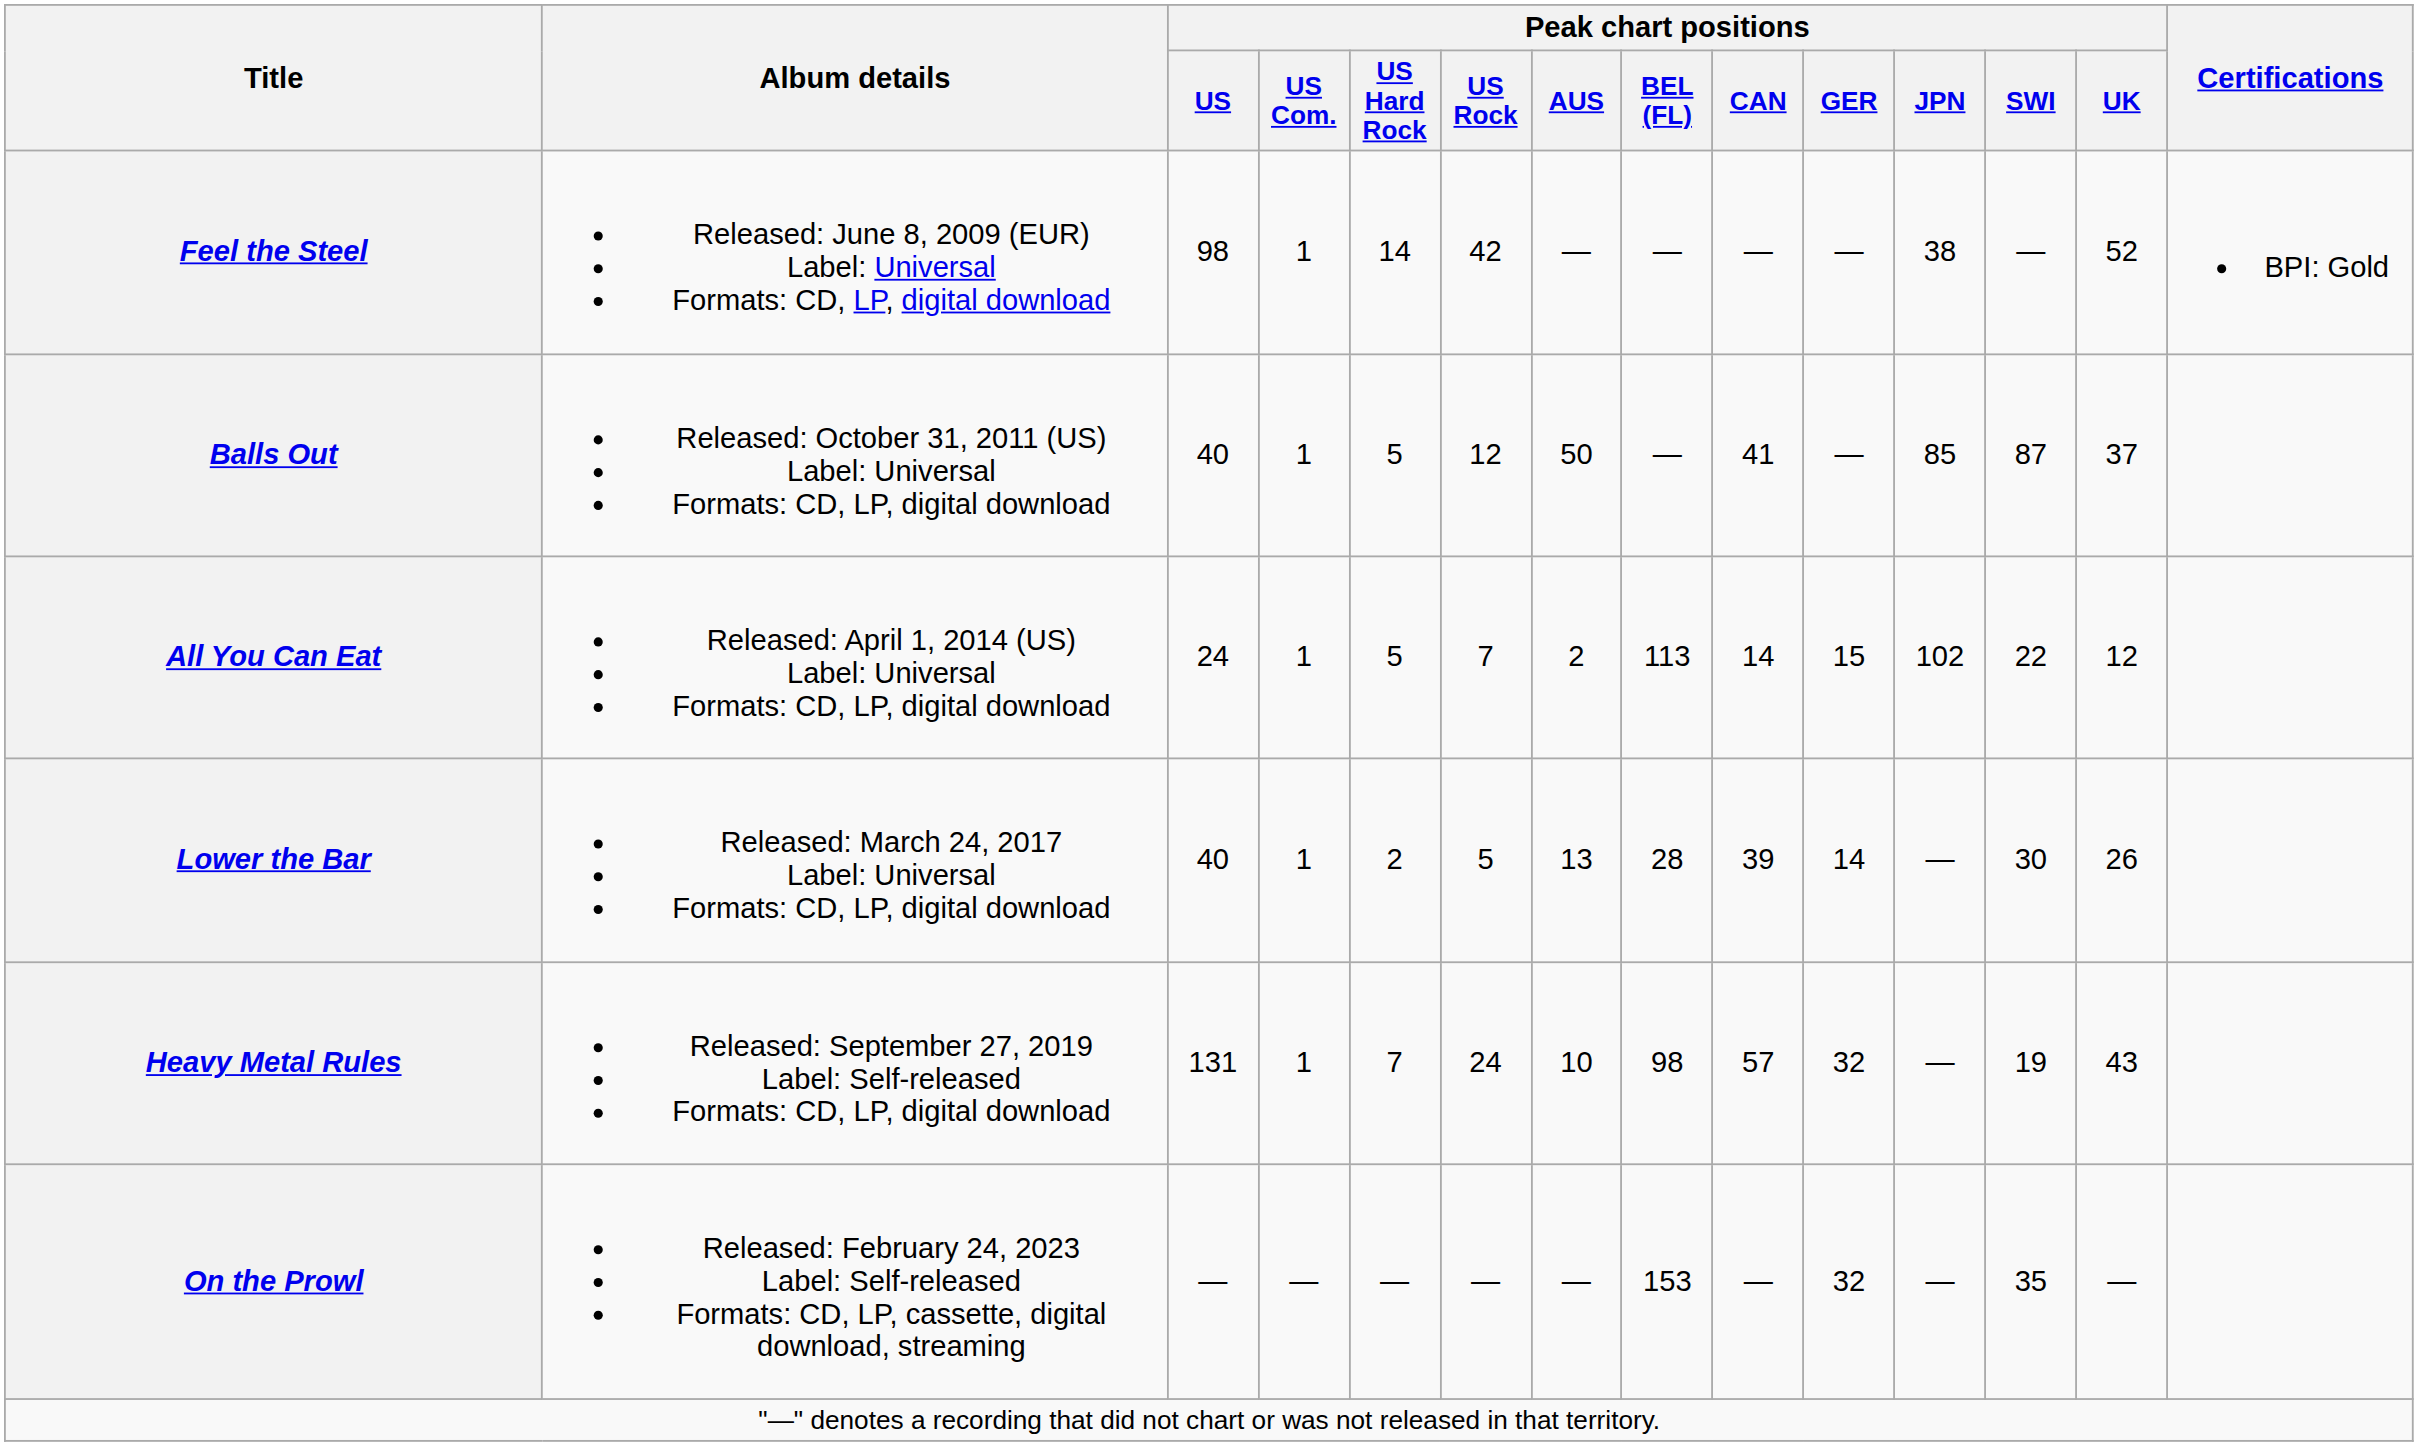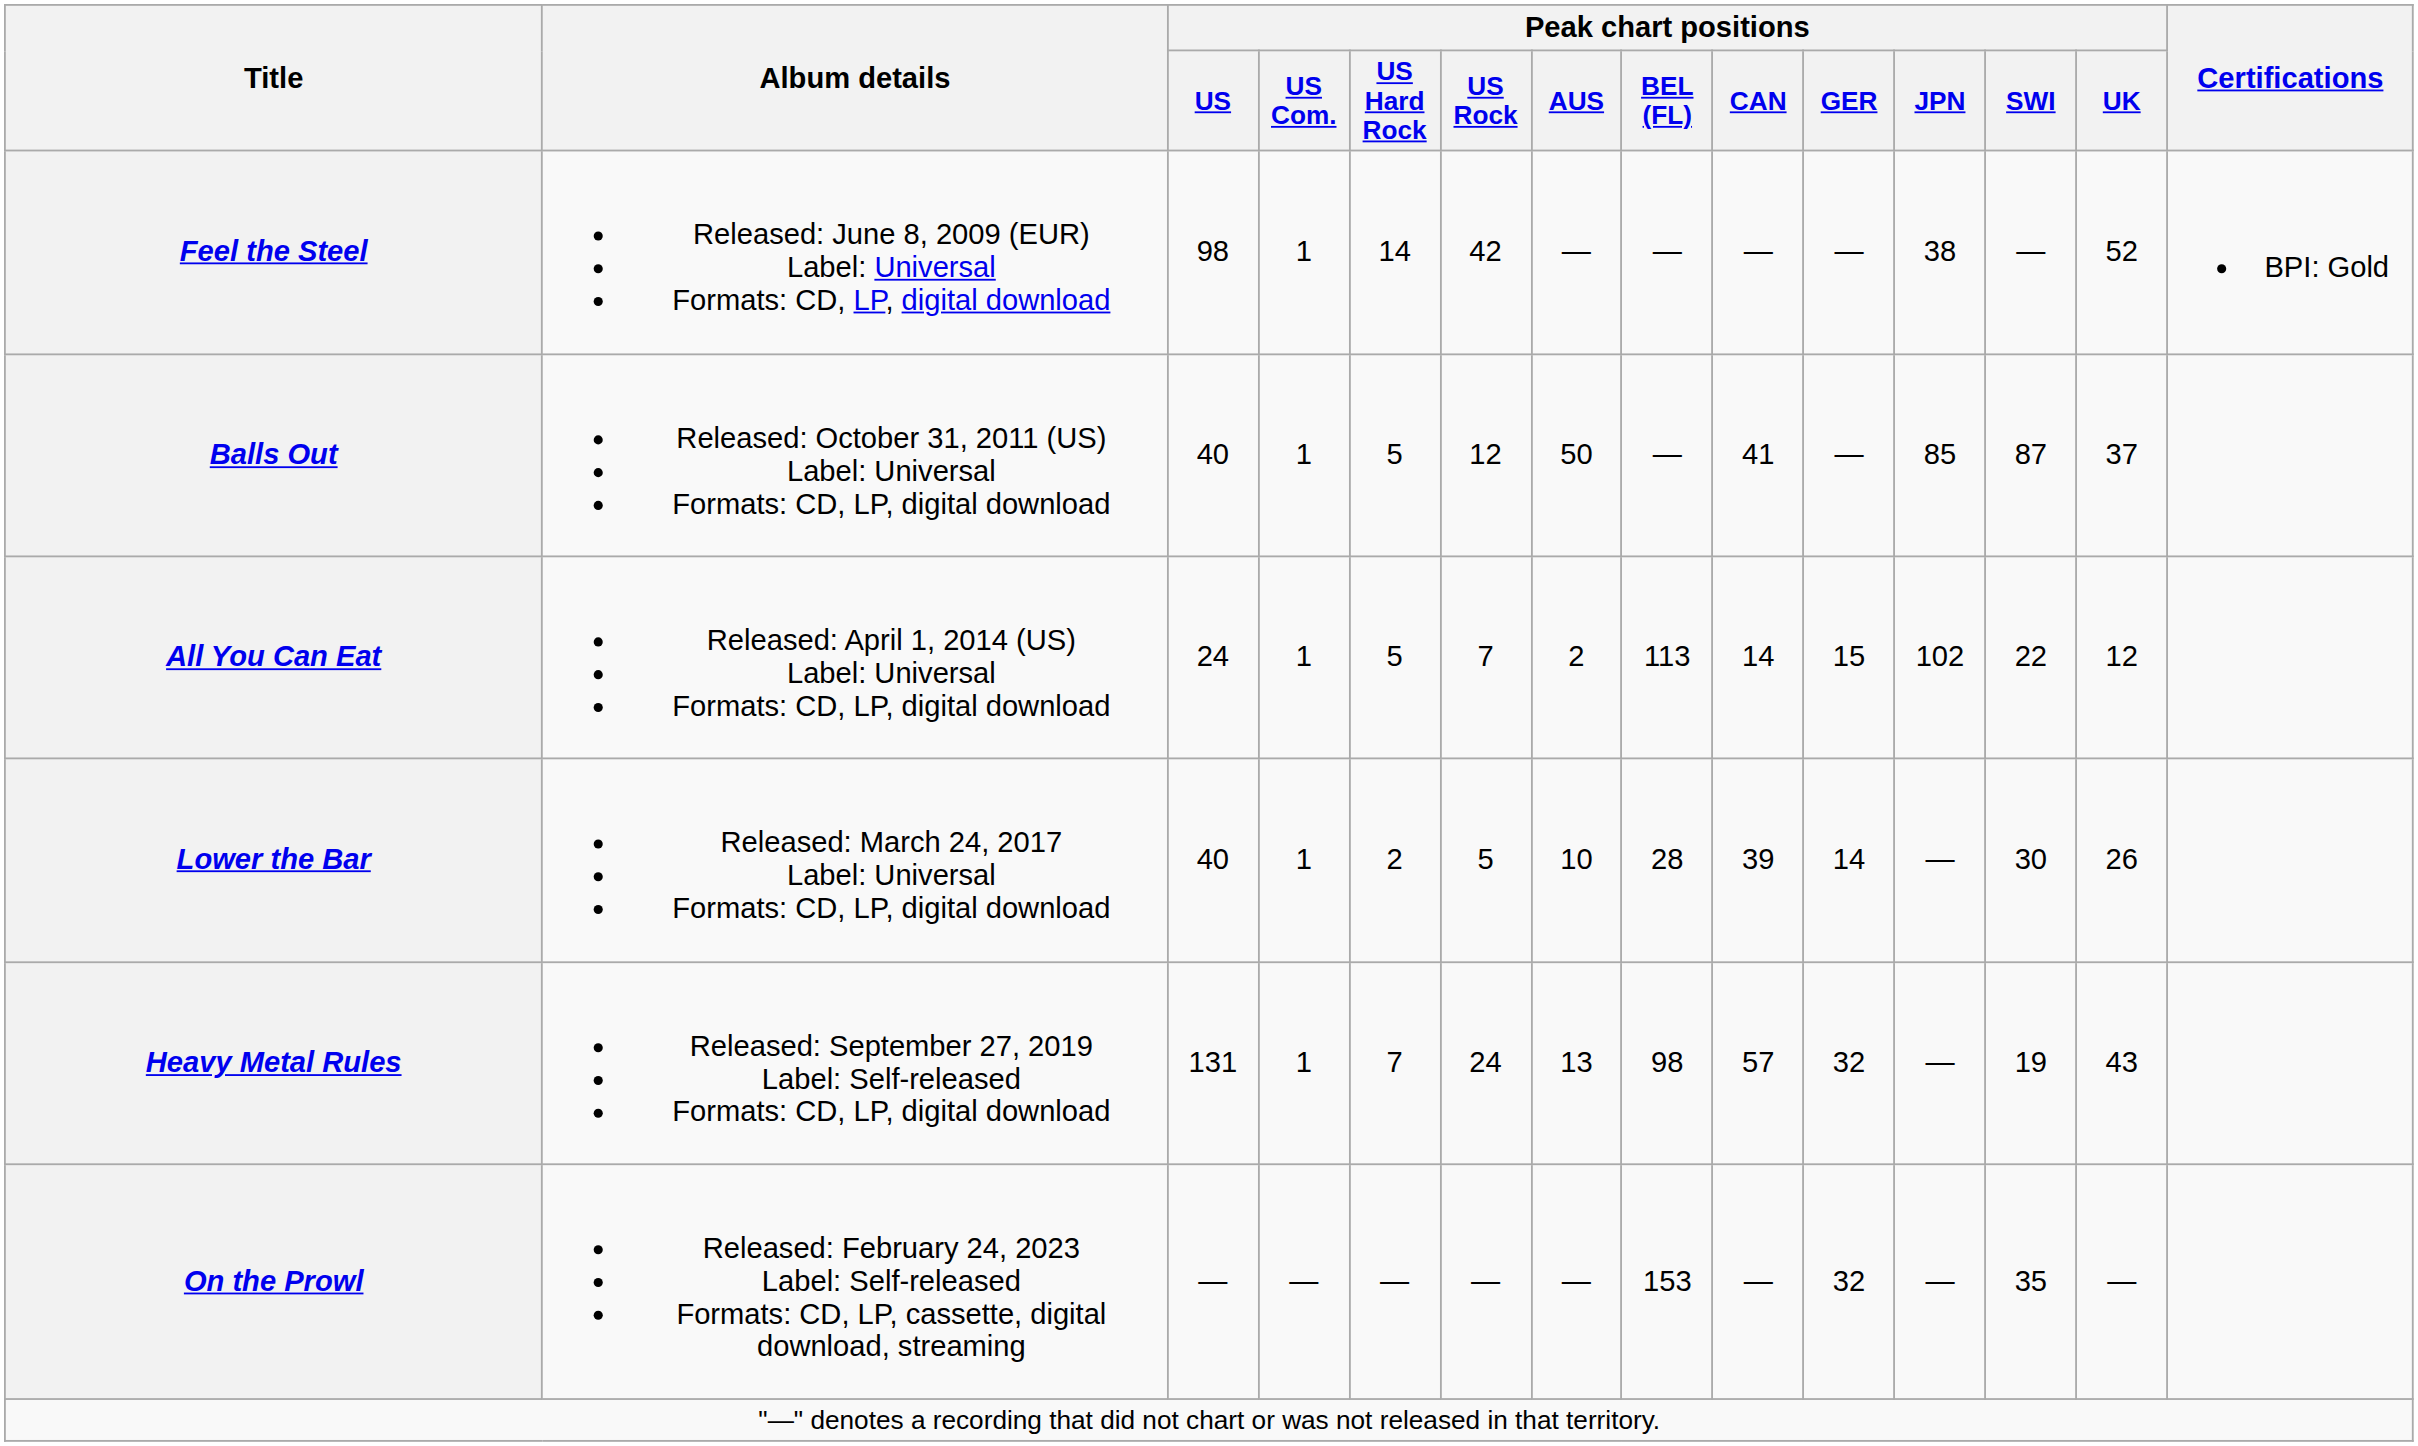(1576, 859) 13 -> (1576, 859) 10
(1576, 1062) 10 -> (1576, 1062) 13
